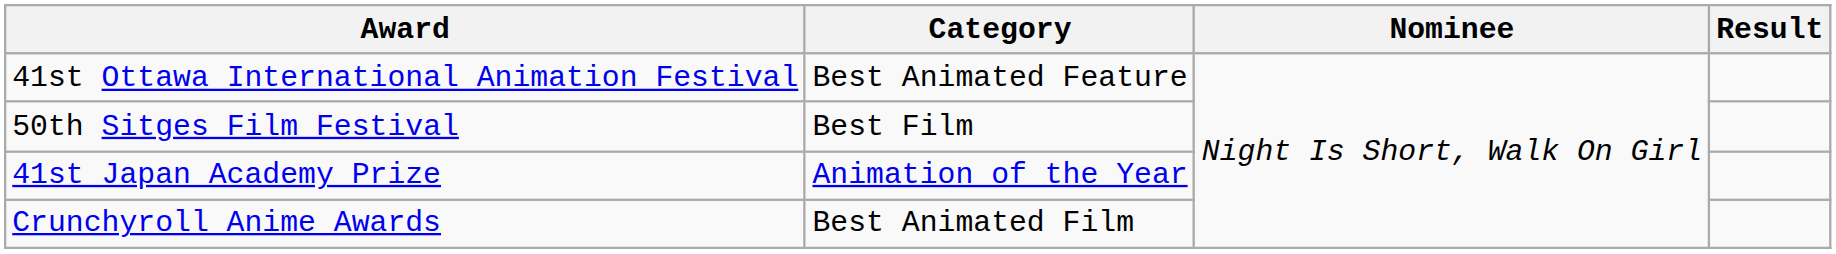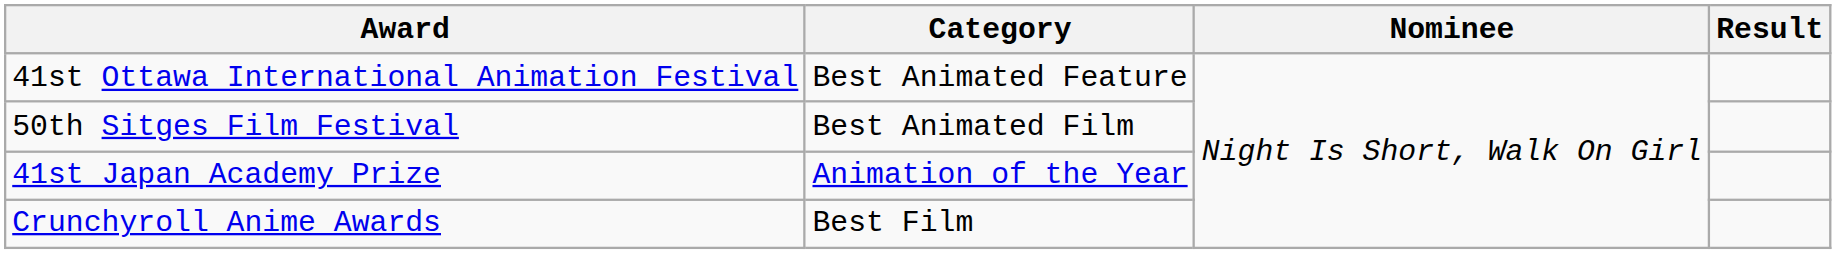(893, 126) Best Film -> (973, 126) Best Animated Film
(973, 223) Best Animated Film -> (893, 223) Best Film
